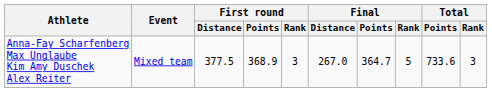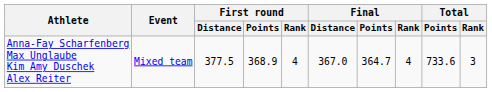(295, 61) 3 -> (295, 61) 4
(333, 61) 267.0 -> (333, 61) 367.0
(408, 61) 5 -> (408, 61) 4
